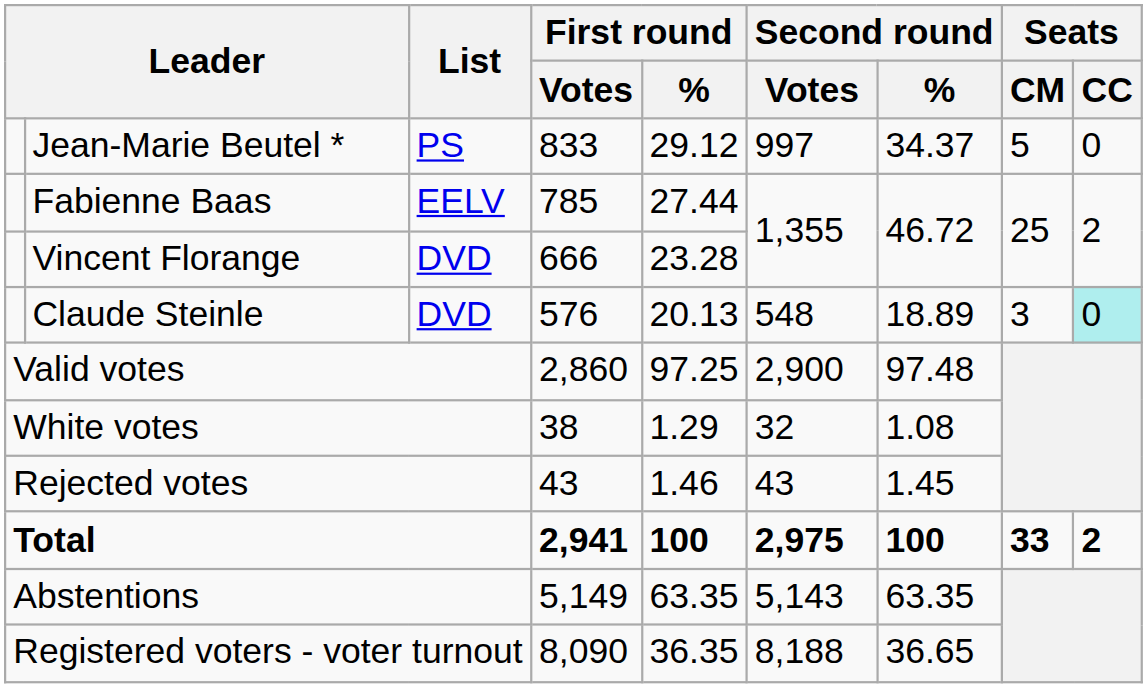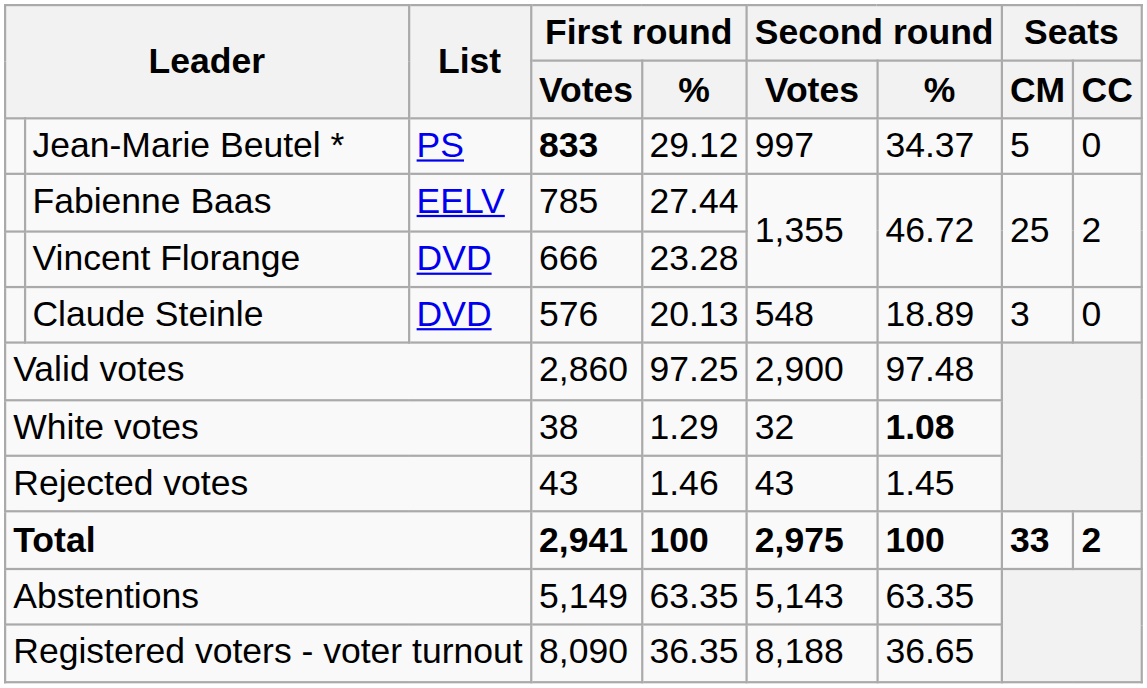(569, 145) normal -> (569, 145) bold
(1091, 314) paleturquoise background -> (1091, 314) no background
(920, 426) normal -> (920, 426) bold
